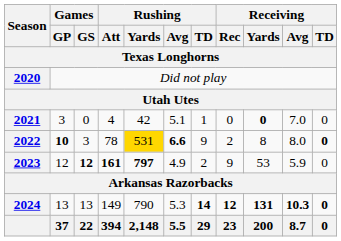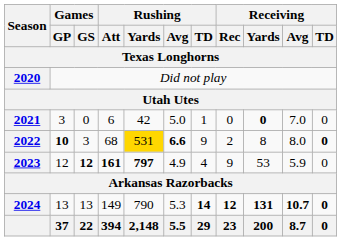(111, 120) 4 -> (111, 120) 6
(177, 120) 5.1 -> (177, 120) 5.0
(111, 141) 78 -> (111, 141) 68
(204, 162) 2 -> (204, 162) 4
(298, 204) 10.3 -> (298, 204) 10.7
